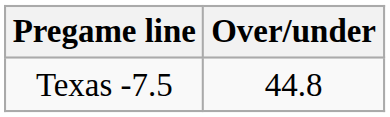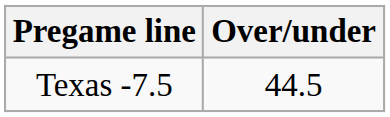(294, 83) 44.8 -> (294, 83) 44.5
